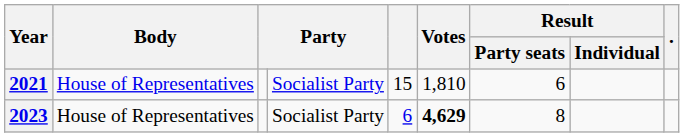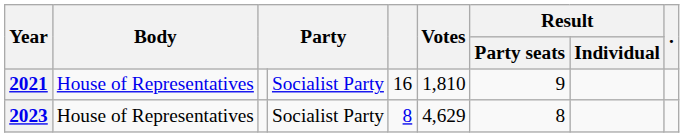(403, 84) 15 -> (403, 84) 16
(560, 84) 6 -> (560, 84) 9
(407, 116) 6 -> (407, 116) 8
(444, 116) bold -> (444, 116) normal
